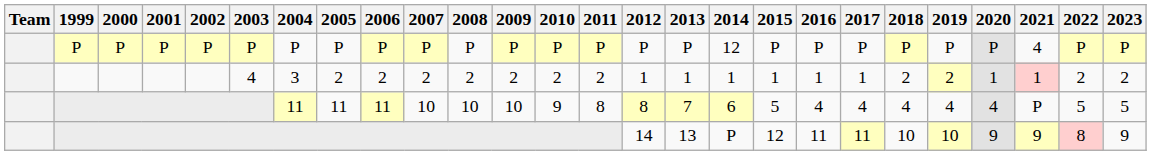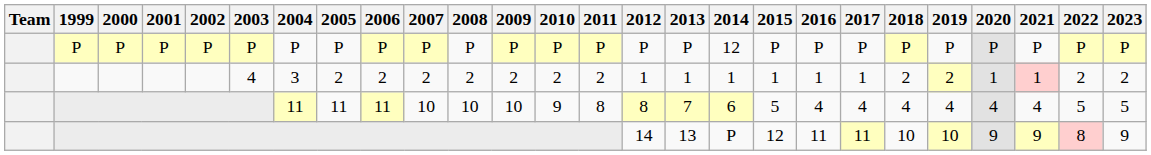(1037, 47) 4 -> (1037, 47) P
(1037, 106) P -> (1037, 106) 4
